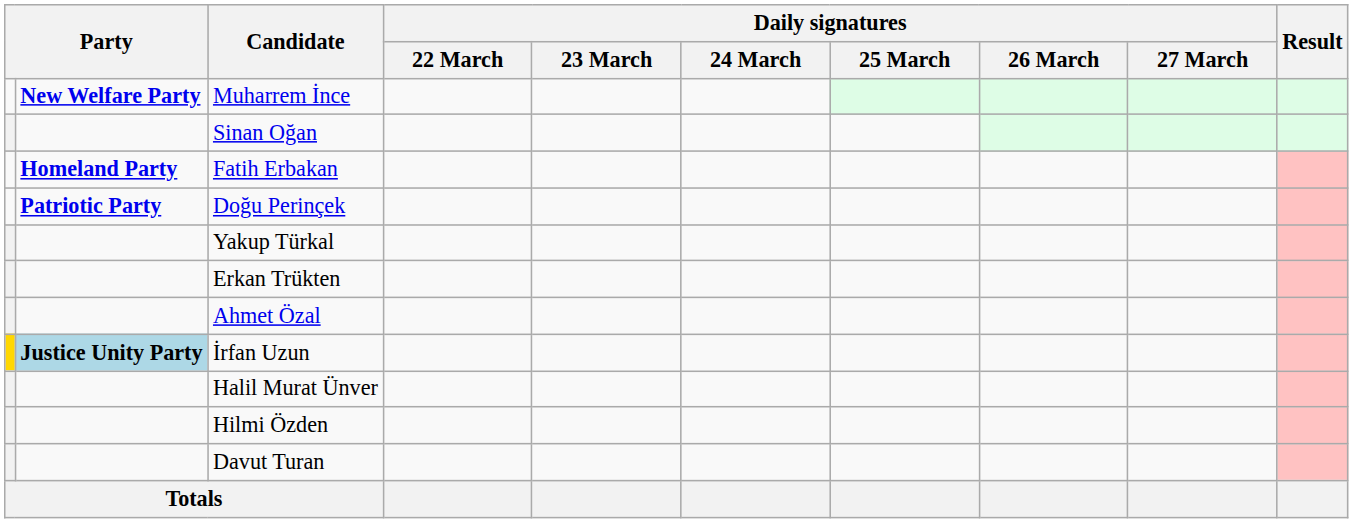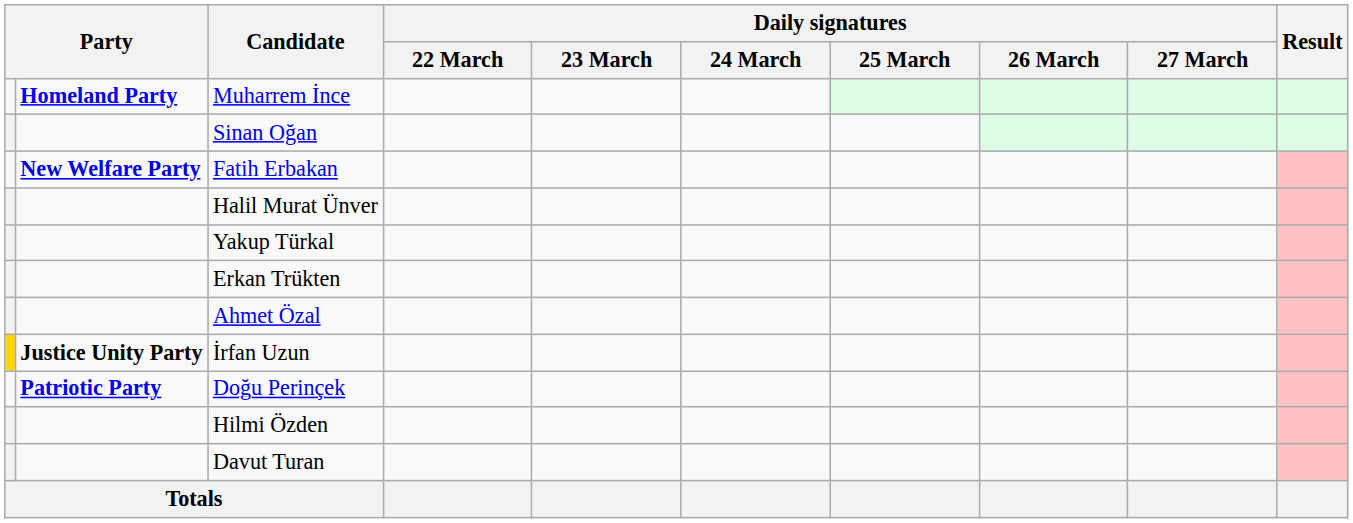(110, 96) New Welfare Party -> (99, 96) Homeland Party
(99, 169) Homeland Party -> (110, 169) New Welfare Party
rows swapped: (279, 206) <-> (295, 388)
(111, 352) lightblue background -> (111, 352) no background
